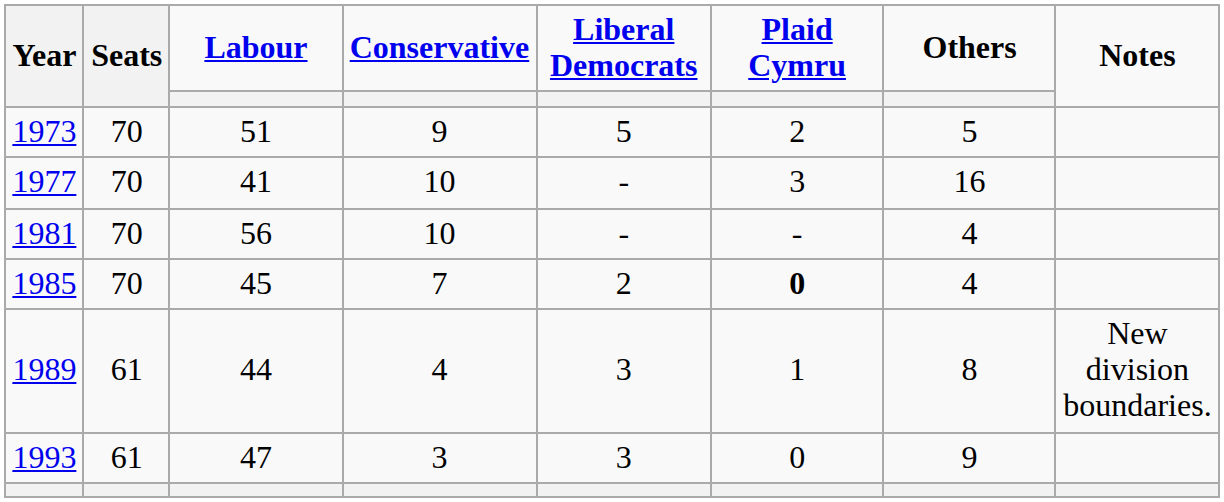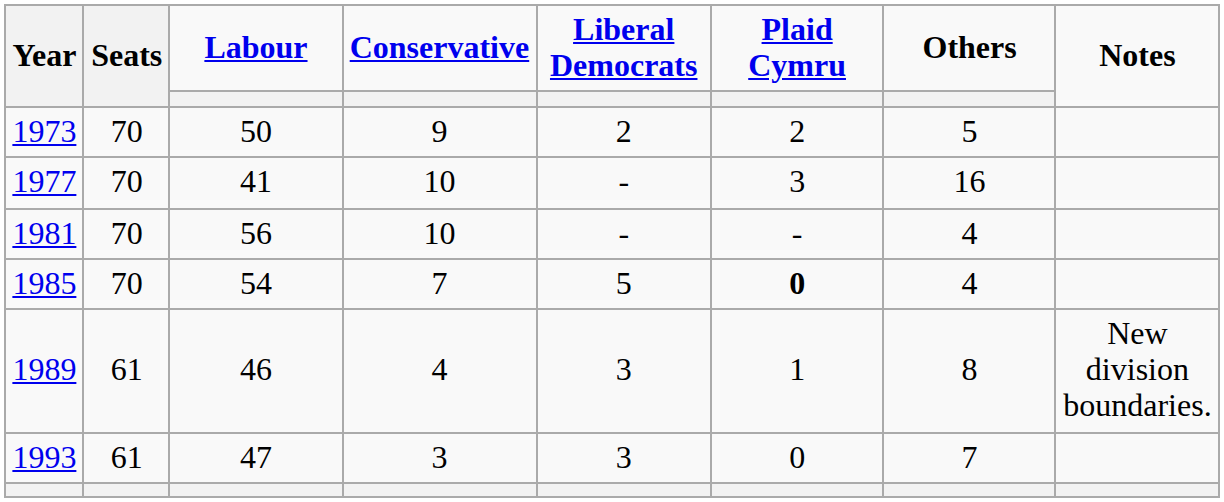(256, 131) 51 -> (256, 131) 50
(624, 131) 5 -> (624, 131) 2
(256, 283) 45 -> (256, 283) 54
(624, 283) 2 -> (624, 283) 5
(256, 370) 44 -> (256, 370) 46
(970, 457) 9 -> (970, 457) 7
